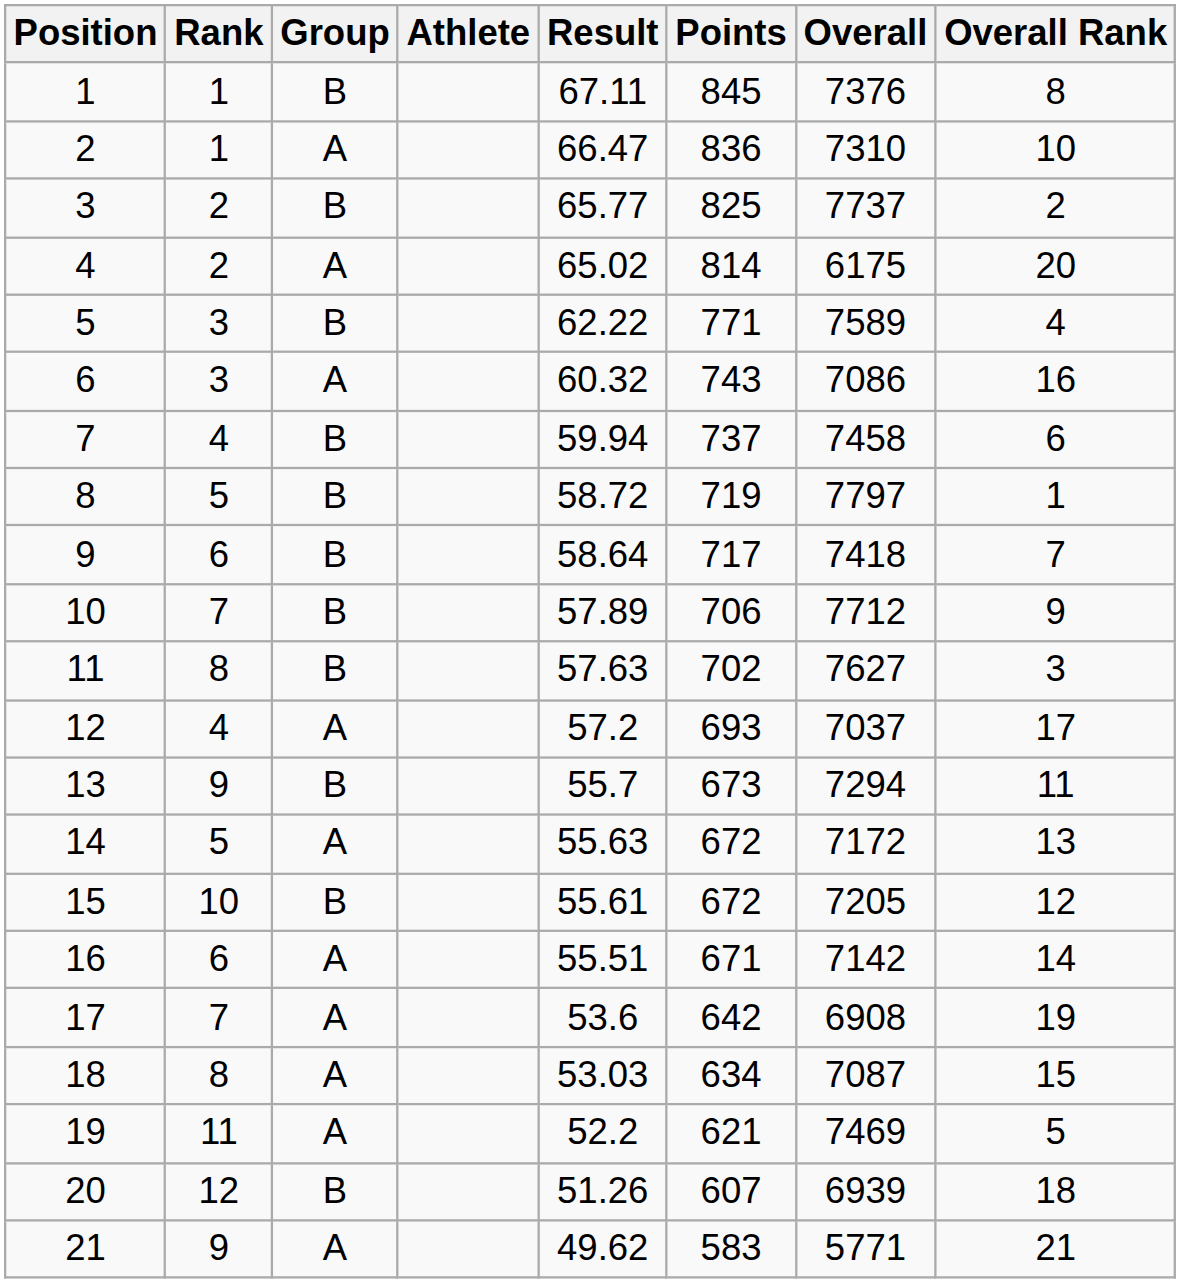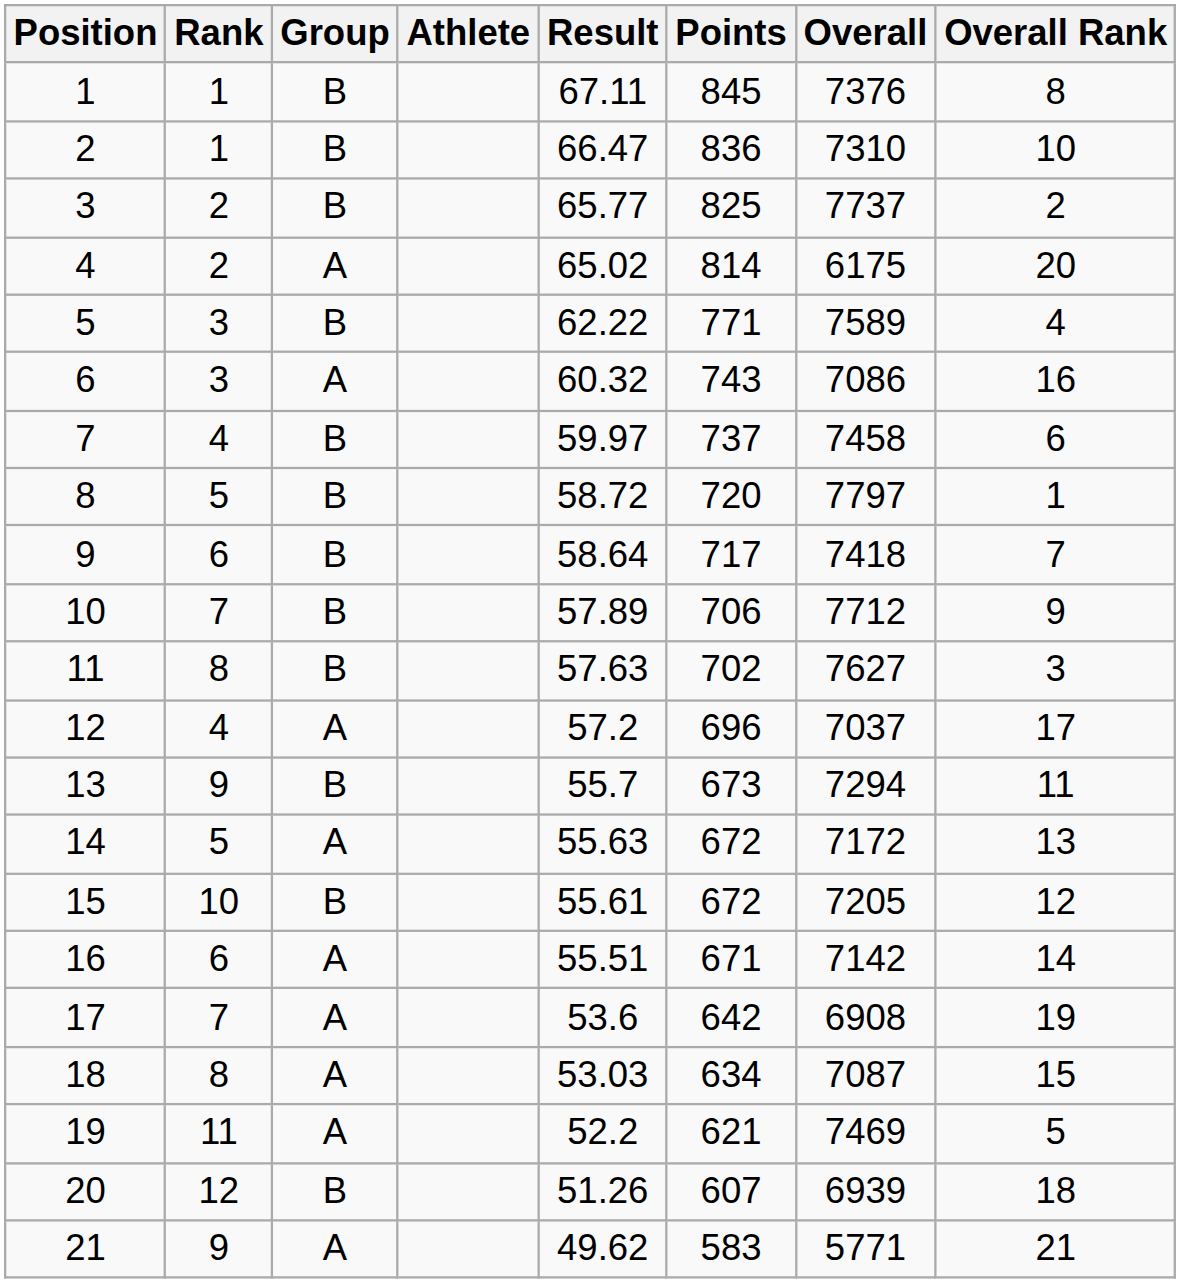(335, 149) A -> (335, 149) B
(603, 438) 59.94 -> (603, 438) 59.97
(731, 496) 719 -> (731, 496) 720
(731, 727) 693 -> (731, 727) 696
